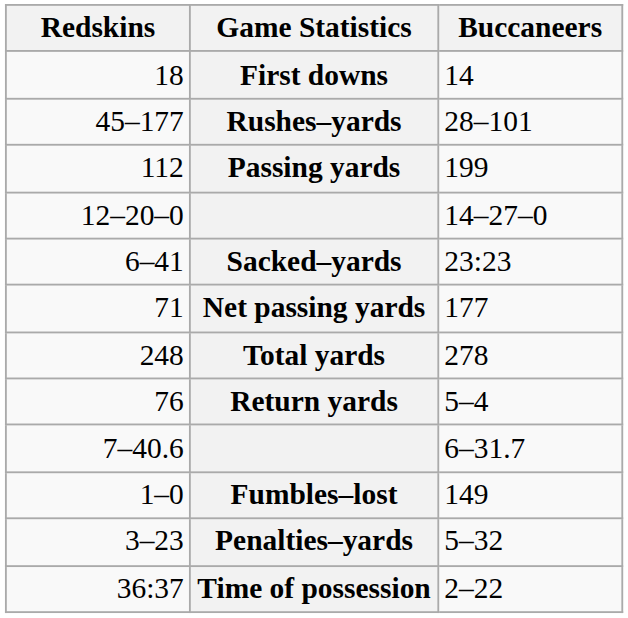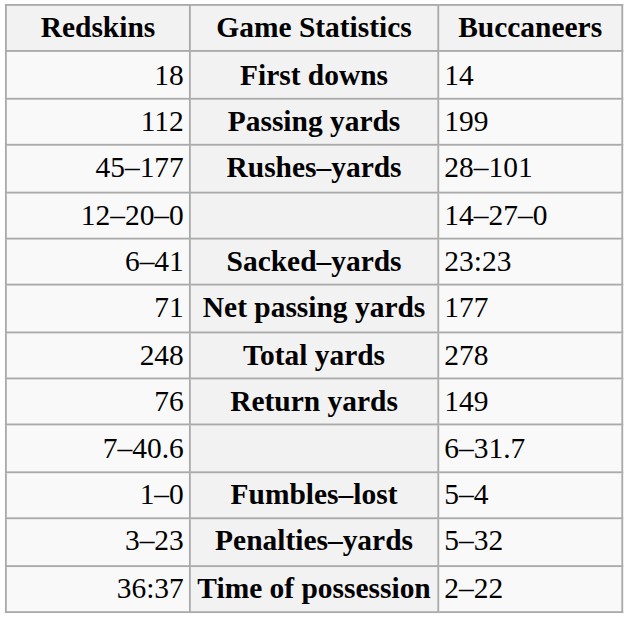rows swapped: (140, 121) <-> (162, 167)
(466, 401) 5–4 -> (466, 401) 149
(466, 494) 149 -> (466, 494) 5–4
